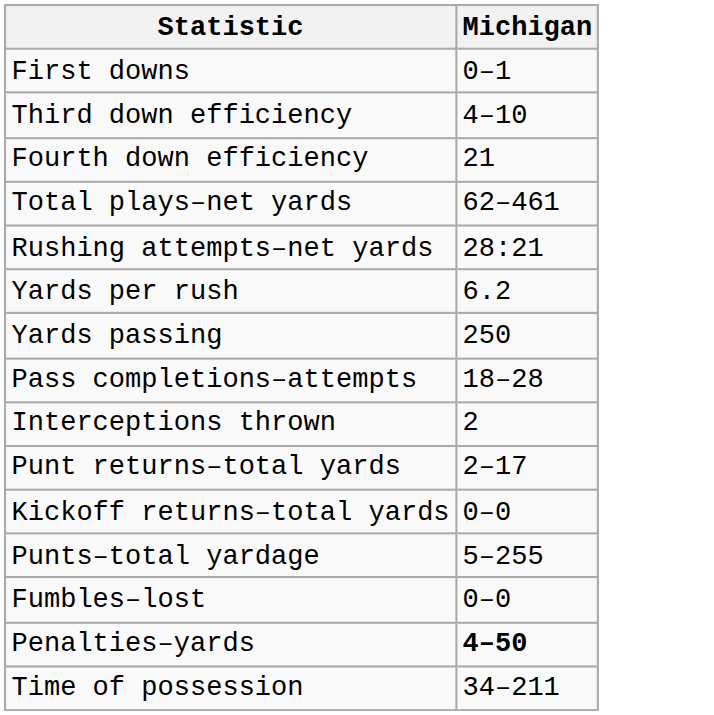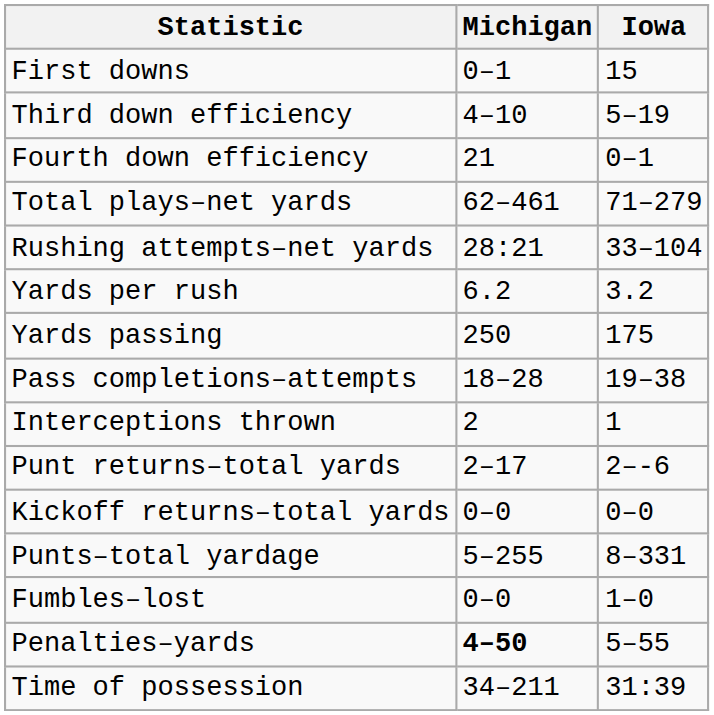+ column: (654, 27)
